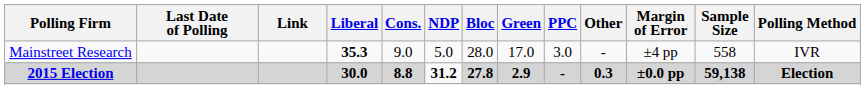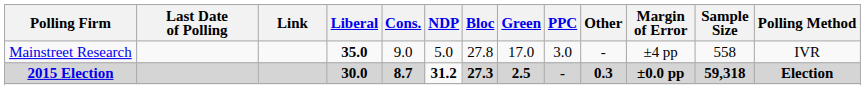(354, 52) 35.3 -> (354, 52) 35.0
(480, 52) 28.0 -> (480, 52) 27.8
(403, 73) 8.8 -> (403, 73) 8.7
(480, 73) 27.8 -> (480, 73) 27.3
(521, 73) 2.9 -> (521, 73) 2.5
(725, 73) 59,138 -> (725, 73) 59,318
